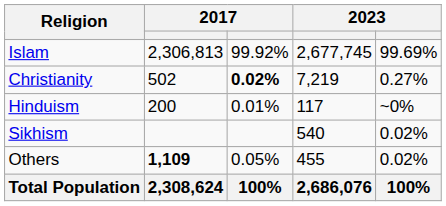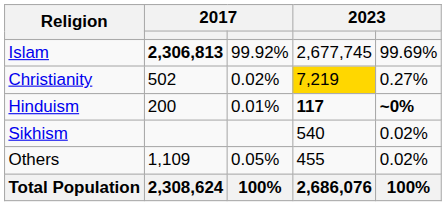(186, 52) normal -> (186, 52) bold
(255, 79) bold -> (255, 79) normal
(318, 79) no background -> (318, 79) gold background
(310, 106) normal -> (310, 106) bold
(397, 106) normal -> (397, 106) bold
(169, 160) bold -> (169, 160) normal
